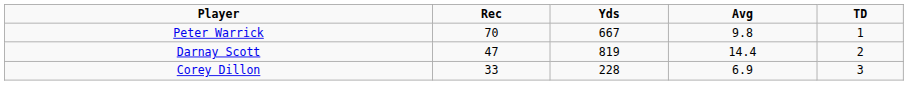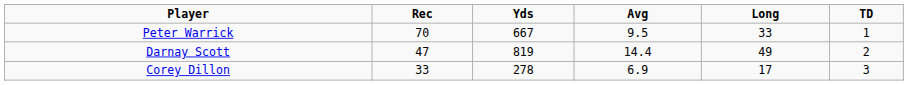+ column: (765, 14)
(742, 33) 9.8 -> (638, 33) 9.5
(609, 70) 228 -> (523, 70) 278
